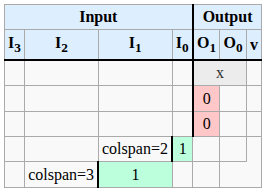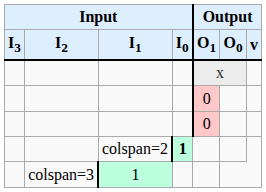(183, 149) normal -> (183, 149) bold
